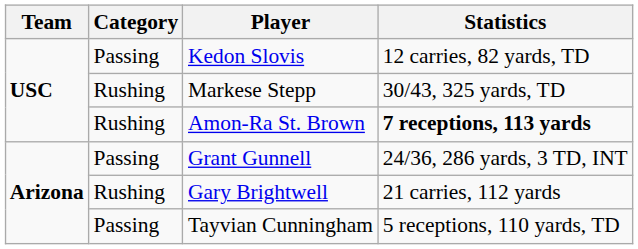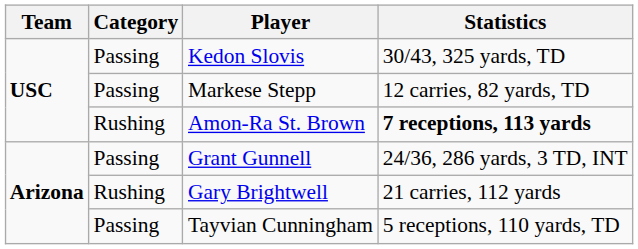(486, 55) 12 carries, 82 yards, TD -> (474, 55) 30/43, 325 yards, TD
(129, 89) Rushing -> (126, 89) Passing
(474, 89) 30/43, 325 yards, TD -> (486, 89) 12 carries, 82 yards, TD
